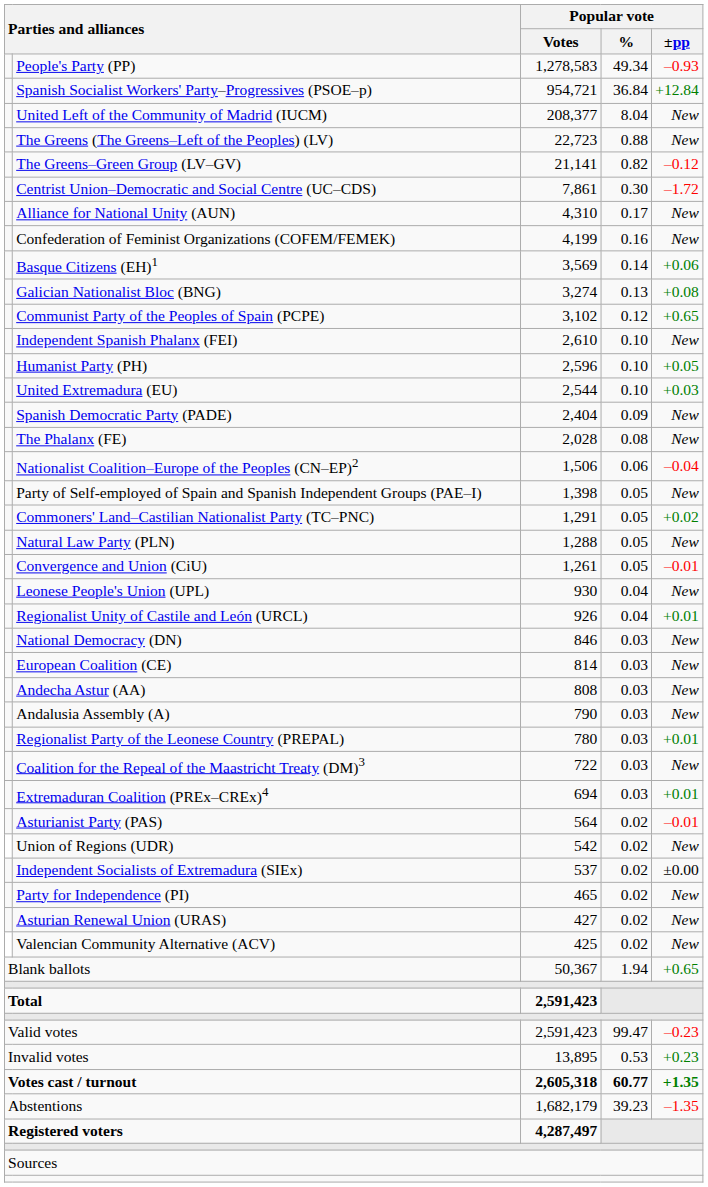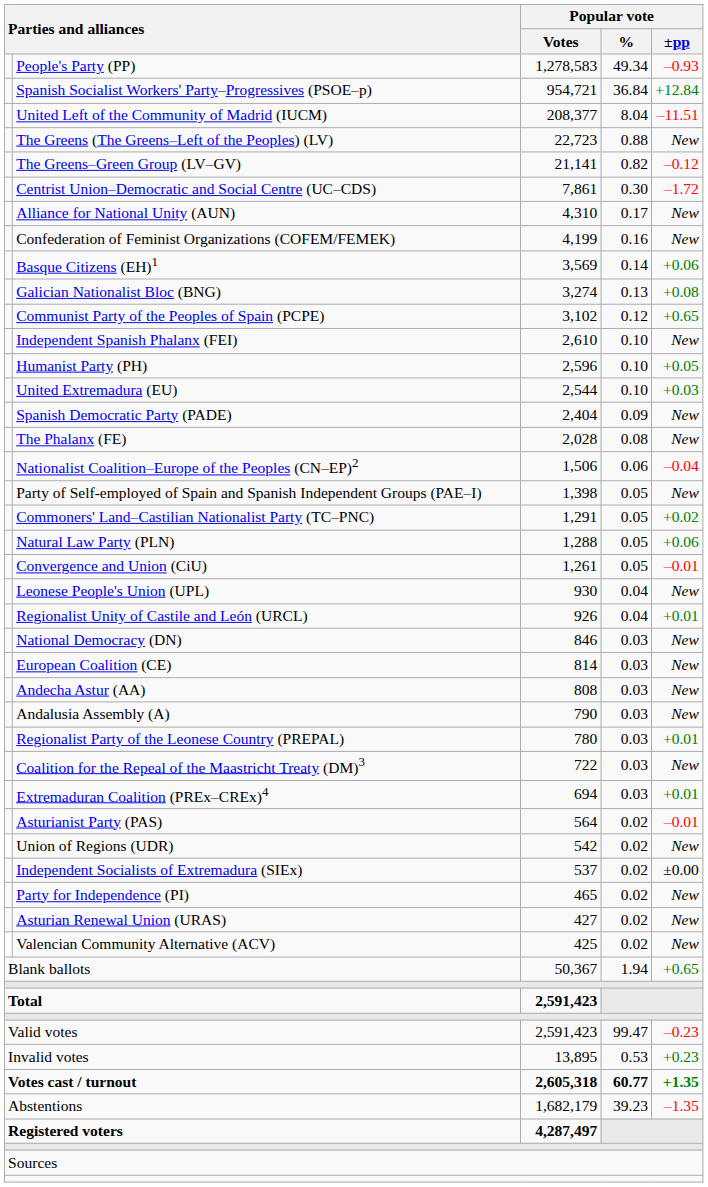(685, 115) New -> (678, 115) –11.51
(685, 542) New -> (681, 542) +0.06
